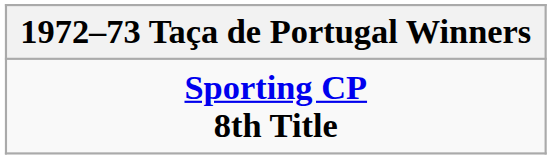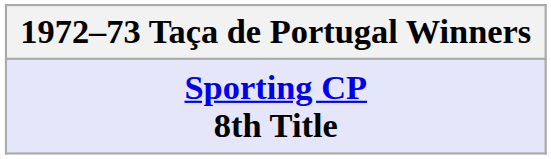(276, 105) no background -> (276, 105) lavender background
